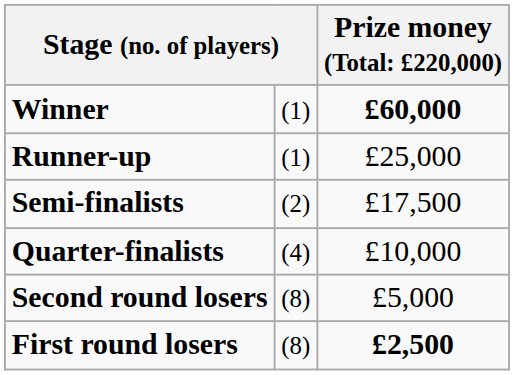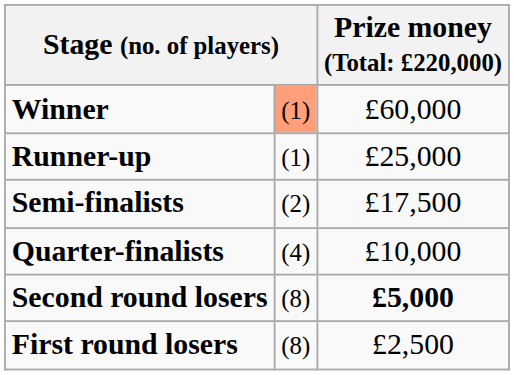(296, 110) no background -> (296, 110) lightsalmon background
(413, 108) bold -> (413, 108) normal
(413, 297) normal -> (413, 297) bold
(413, 344) bold -> (413, 344) normal
